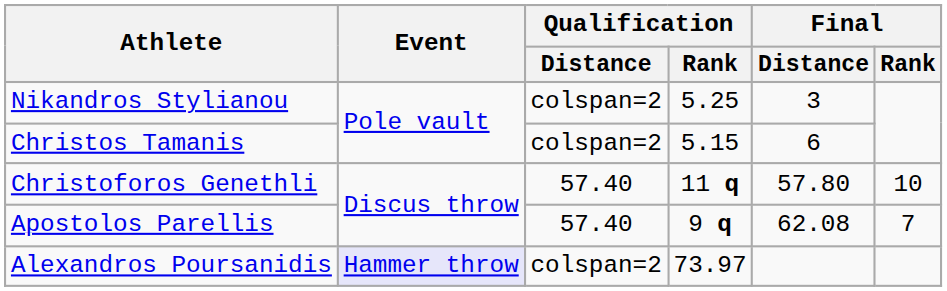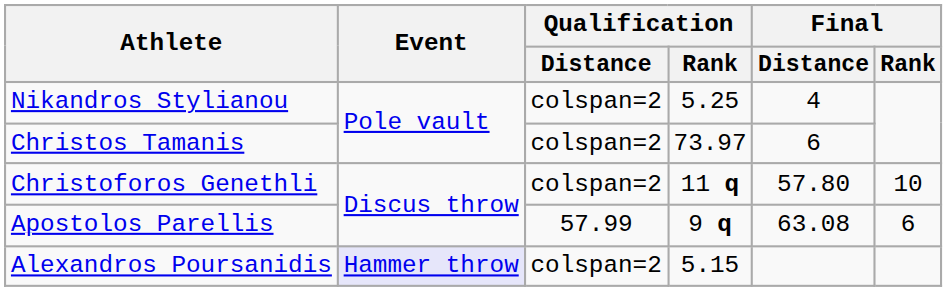(814, 102) 3 -> (814, 102) 4
(710, 143) 5.15 -> (710, 143) 73.97
(596, 184) 57.40 -> (596, 184) colspan=2
(596, 225) 57.40 -> (596, 225) 57.99
(814, 225) 62.08 -> (814, 225) 63.08
(908, 225) 7 -> (908, 225) 6
(710, 266) 73.97 -> (710, 266) 5.15
